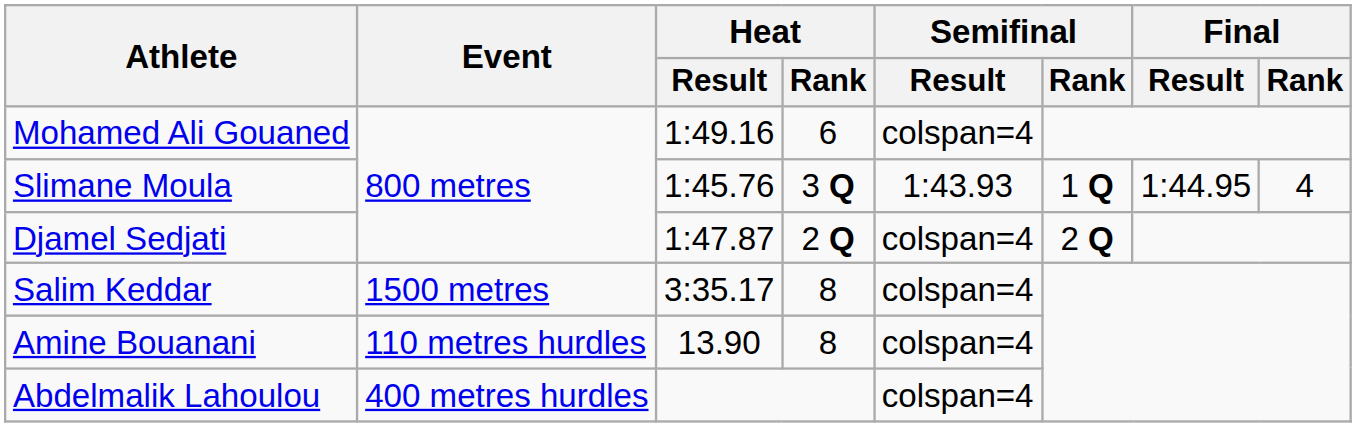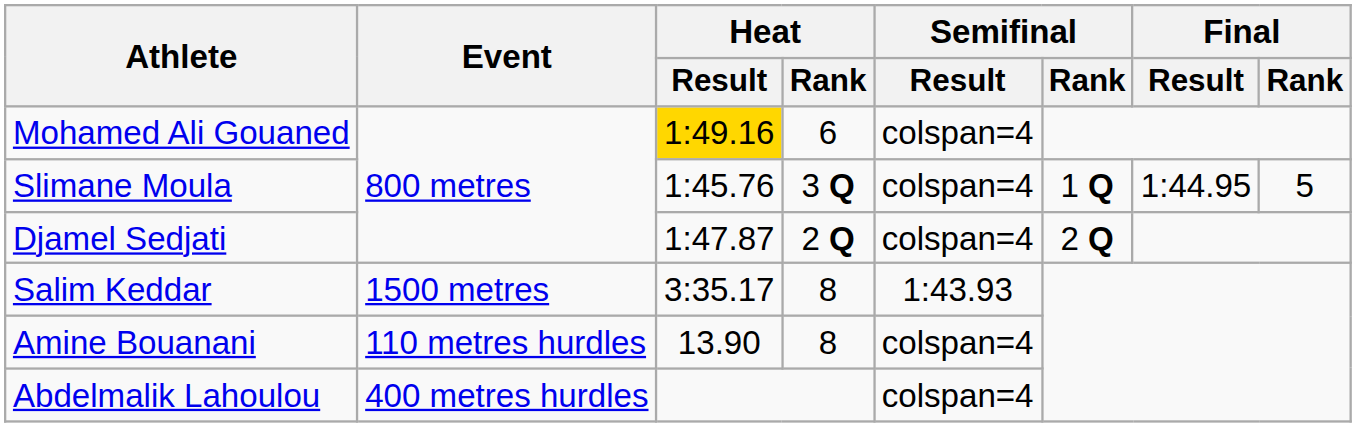(719, 133) no background -> (719, 133) gold background
(958, 186) 1:43.93 -> (958, 186) colspan=4
(1305, 186) 4 -> (1305, 186) 5
(958, 290) colspan=4 -> (958, 290) 1:43.93
